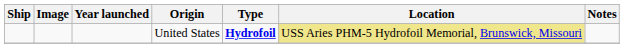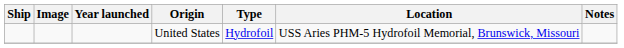(251, 33) bold -> (249, 33) normal
(432, 33) khaki background -> (429, 33) no background
